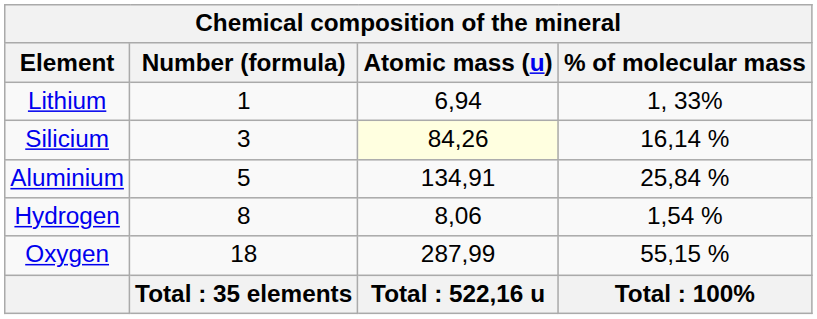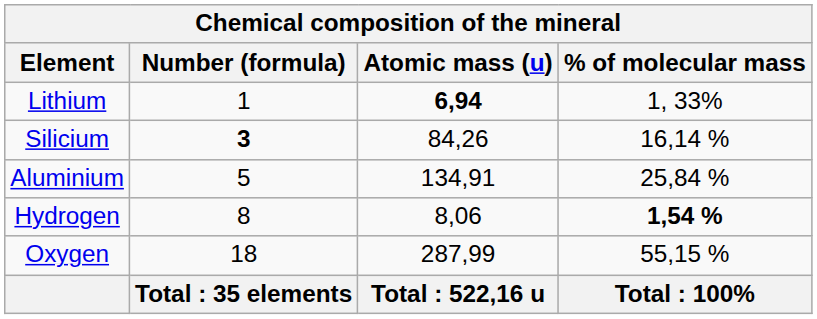(458, 100) normal -> (458, 100) bold
(244, 139) normal -> (244, 139) bold
(458, 139) lightyellow background -> (458, 139) no background
(685, 216) normal -> (685, 216) bold
